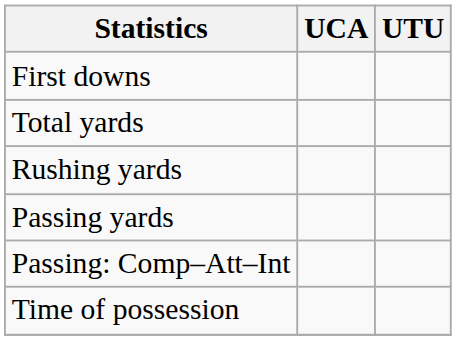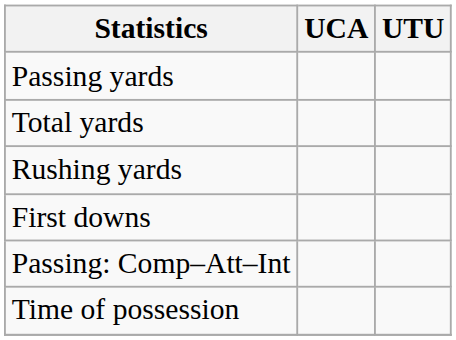rows swapped: (81, 75) <-> (93, 216)
